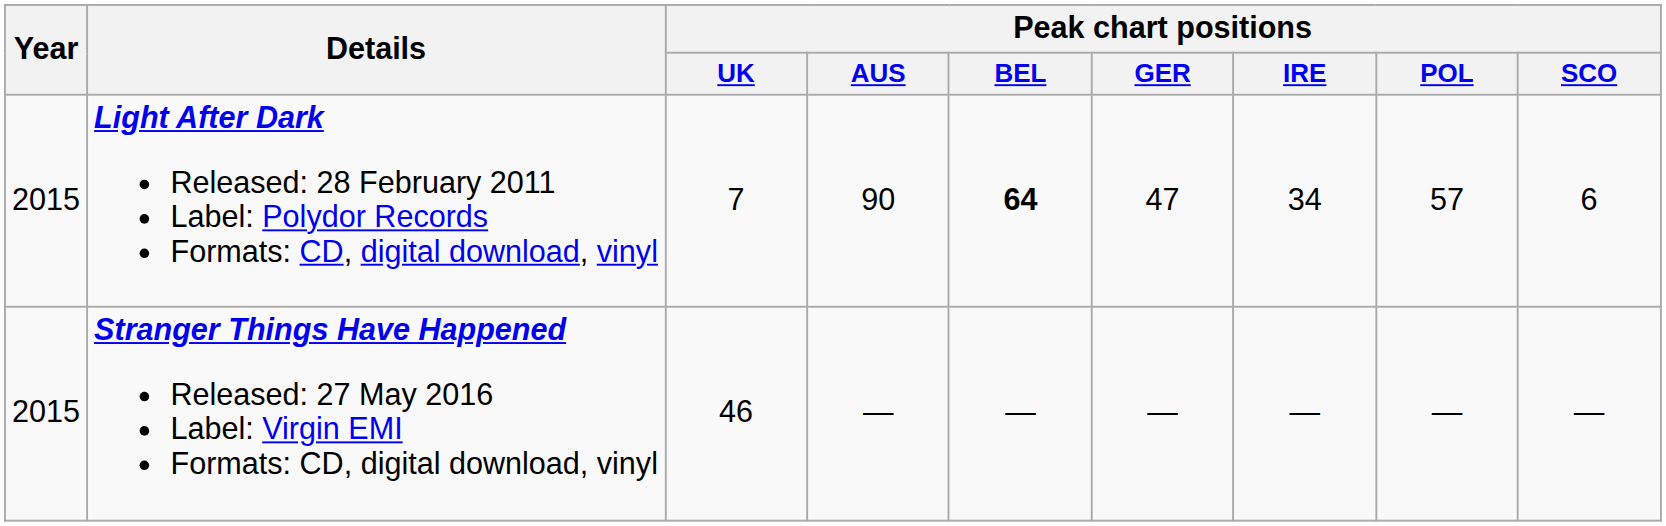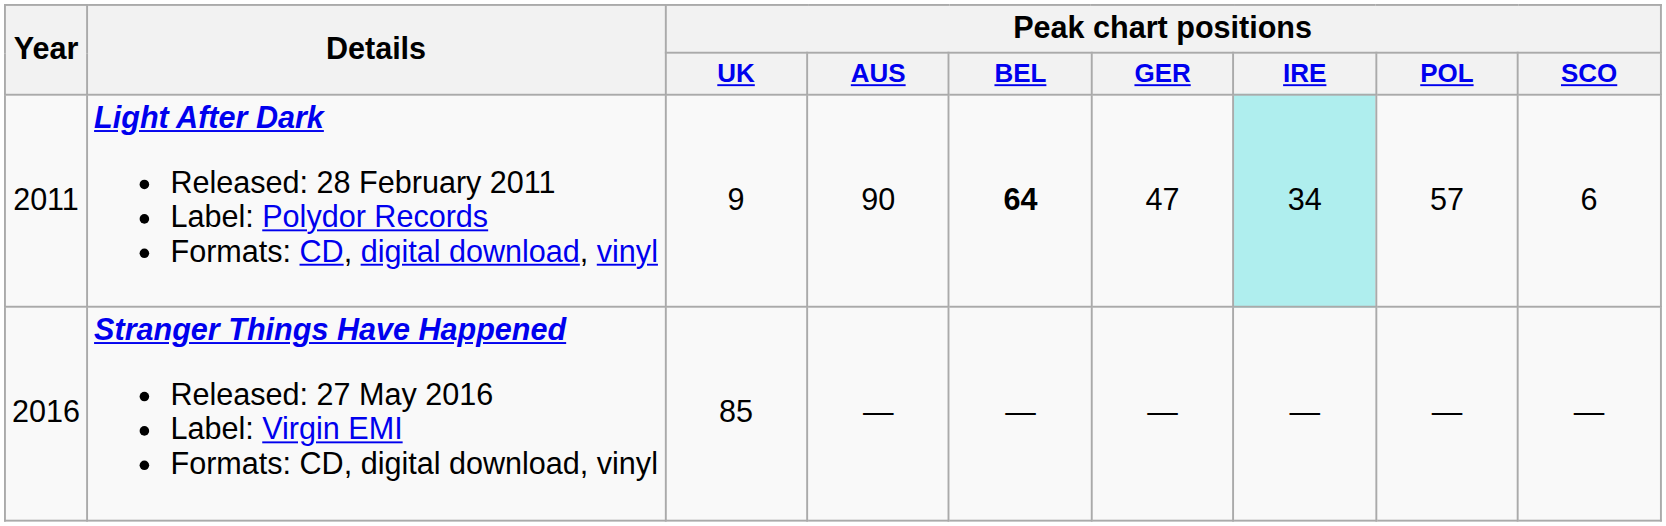(46, 200) 2015 -> (46, 200) 2011
(736, 200) 7 -> (736, 200) 9
(1305, 200) no background -> (1305, 200) paleturquoise background
(46, 413) 2015 -> (46, 413) 2016
(736, 413) 46 -> (736, 413) 85
